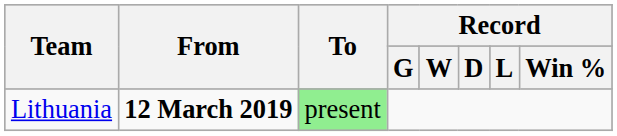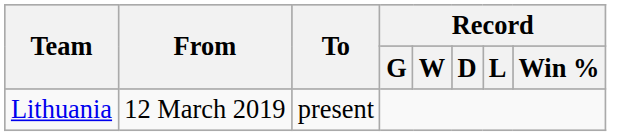(208, 109) bold -> (205, 109) normal
(343, 109) lightgreen background -> (336, 109) no background
